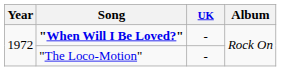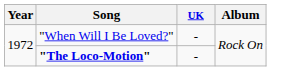(111, 35) bold -> (106, 35) normal
(91, 55) normal -> (95, 55) bold
